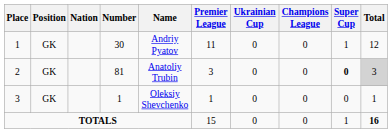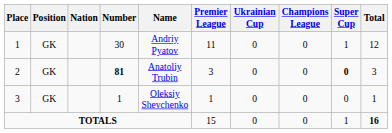(119, 72) normal -> (119, 72) bold
(374, 72) lightgrey background -> (374, 72) no background
